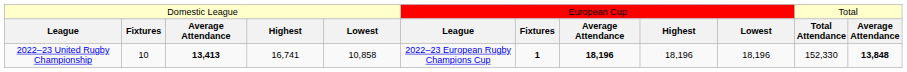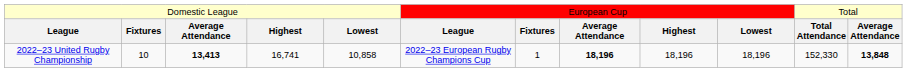(537, 56) bold -> (537, 56) normal
